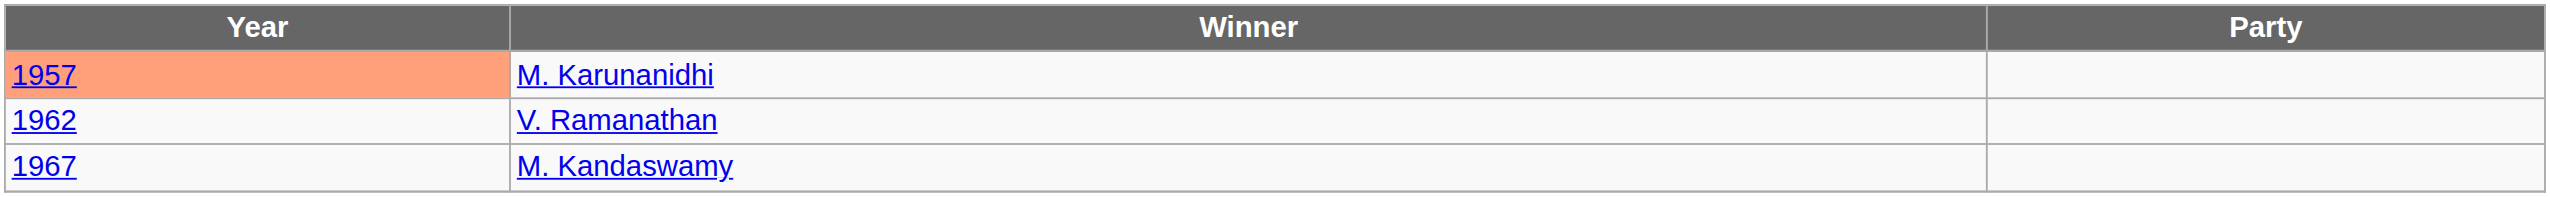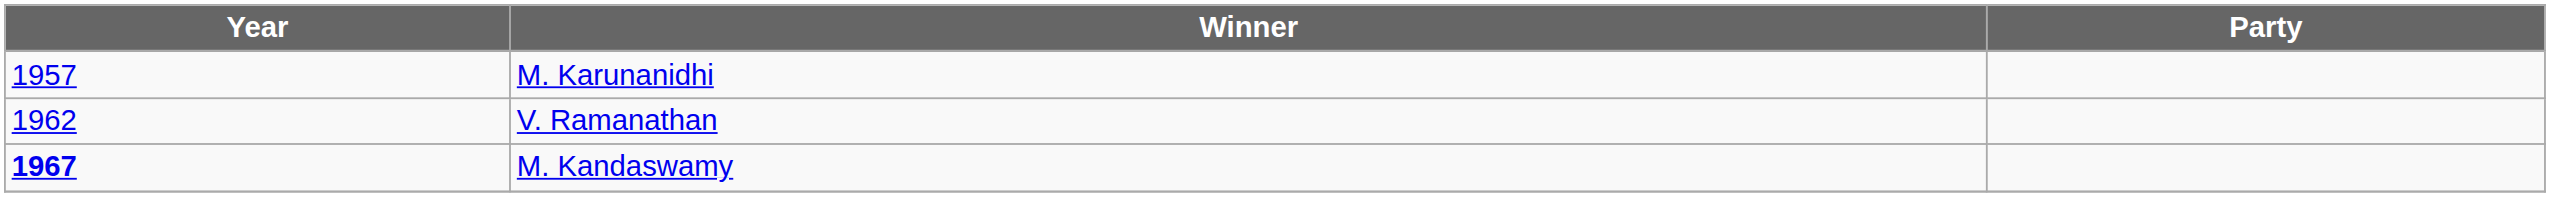(44, 74) lightsalmon background -> (44, 74) no background
(44, 167) normal -> (44, 167) bold
